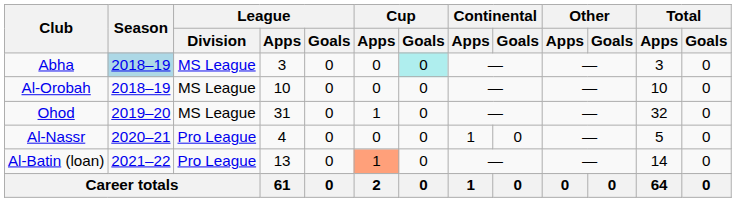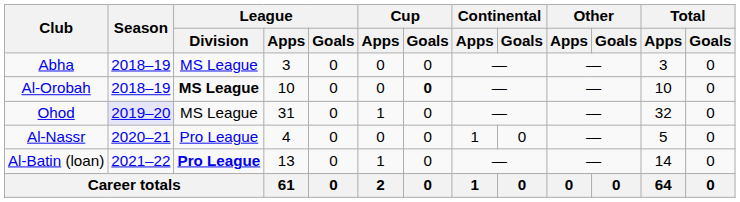(141, 64) lightblue background -> (141, 64) no background
(423, 64) paleturquoise background -> (428, 64) no background
(217, 88) normal -> (219, 88) bold
(423, 88) normal -> (428, 88) bold
(141, 112) no background -> (141, 112) lavender background
(217, 161) normal -> (219, 161) bold
(376, 161) lightsalmon background -> (381, 161) no background
